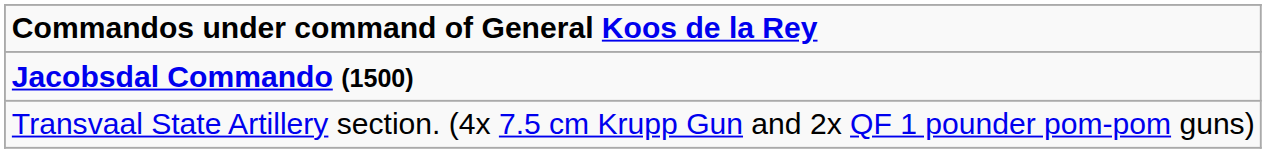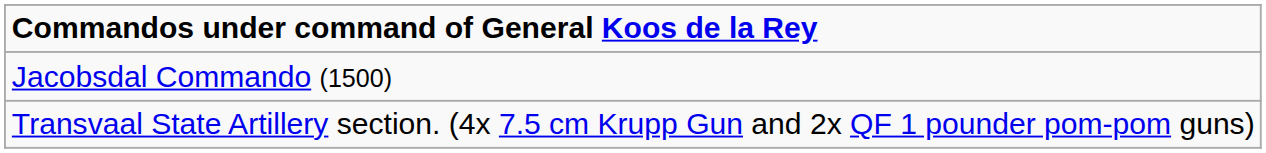(213, 76) bold -> (202, 76) normal
